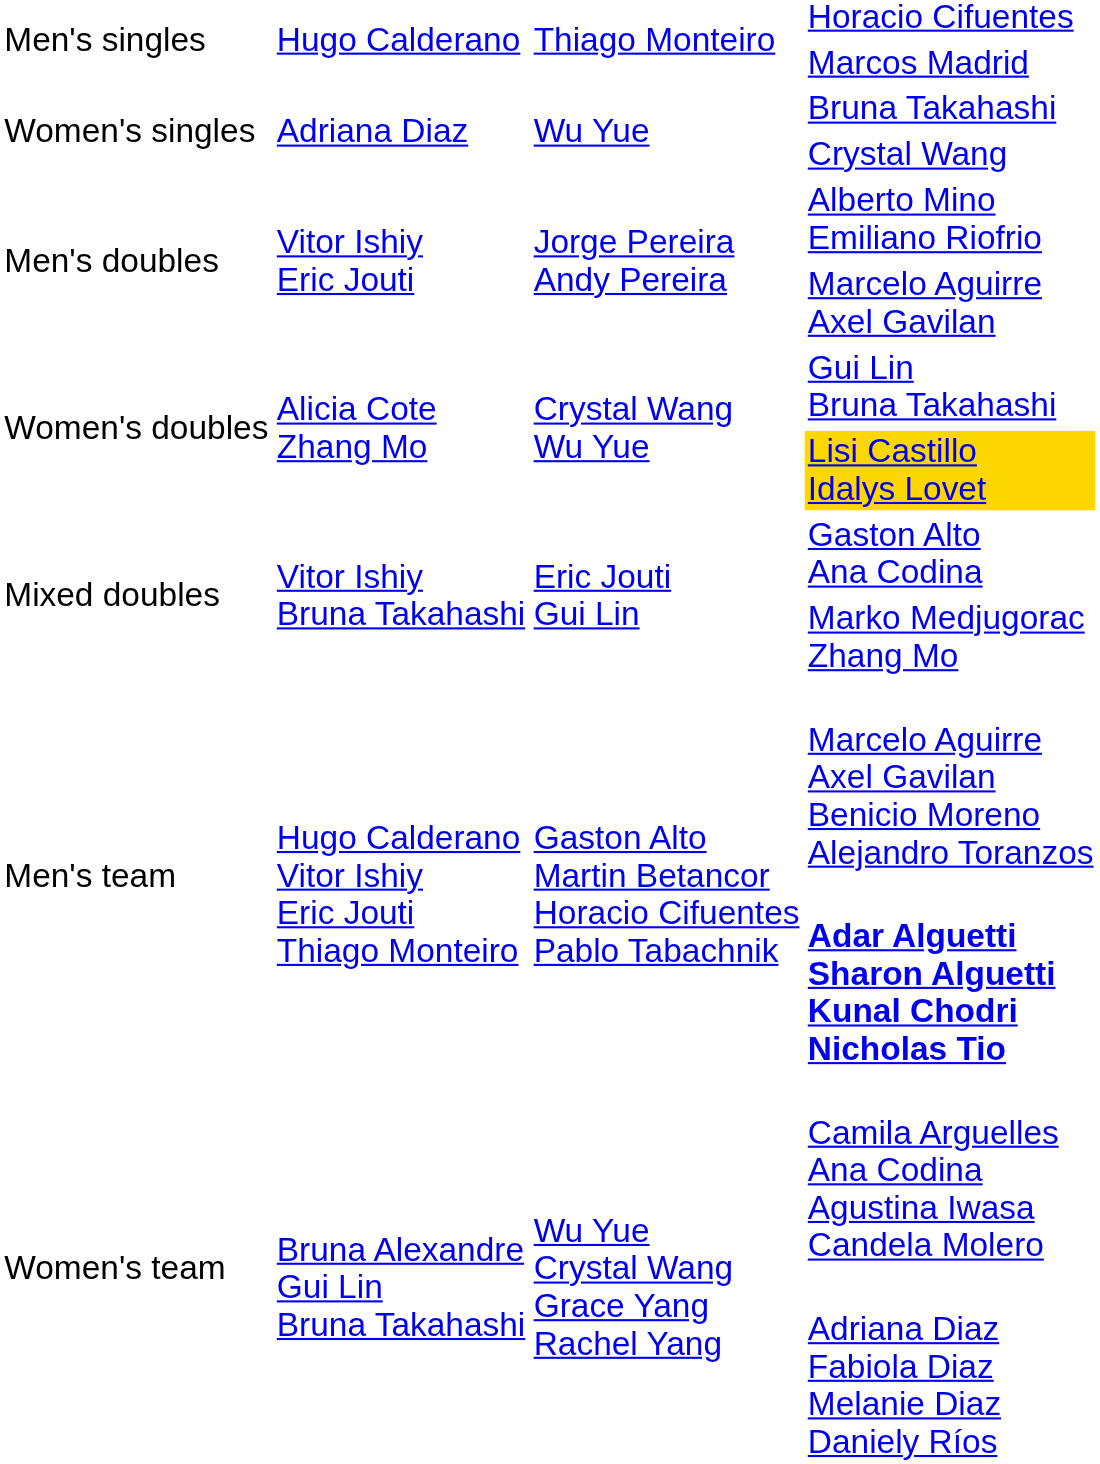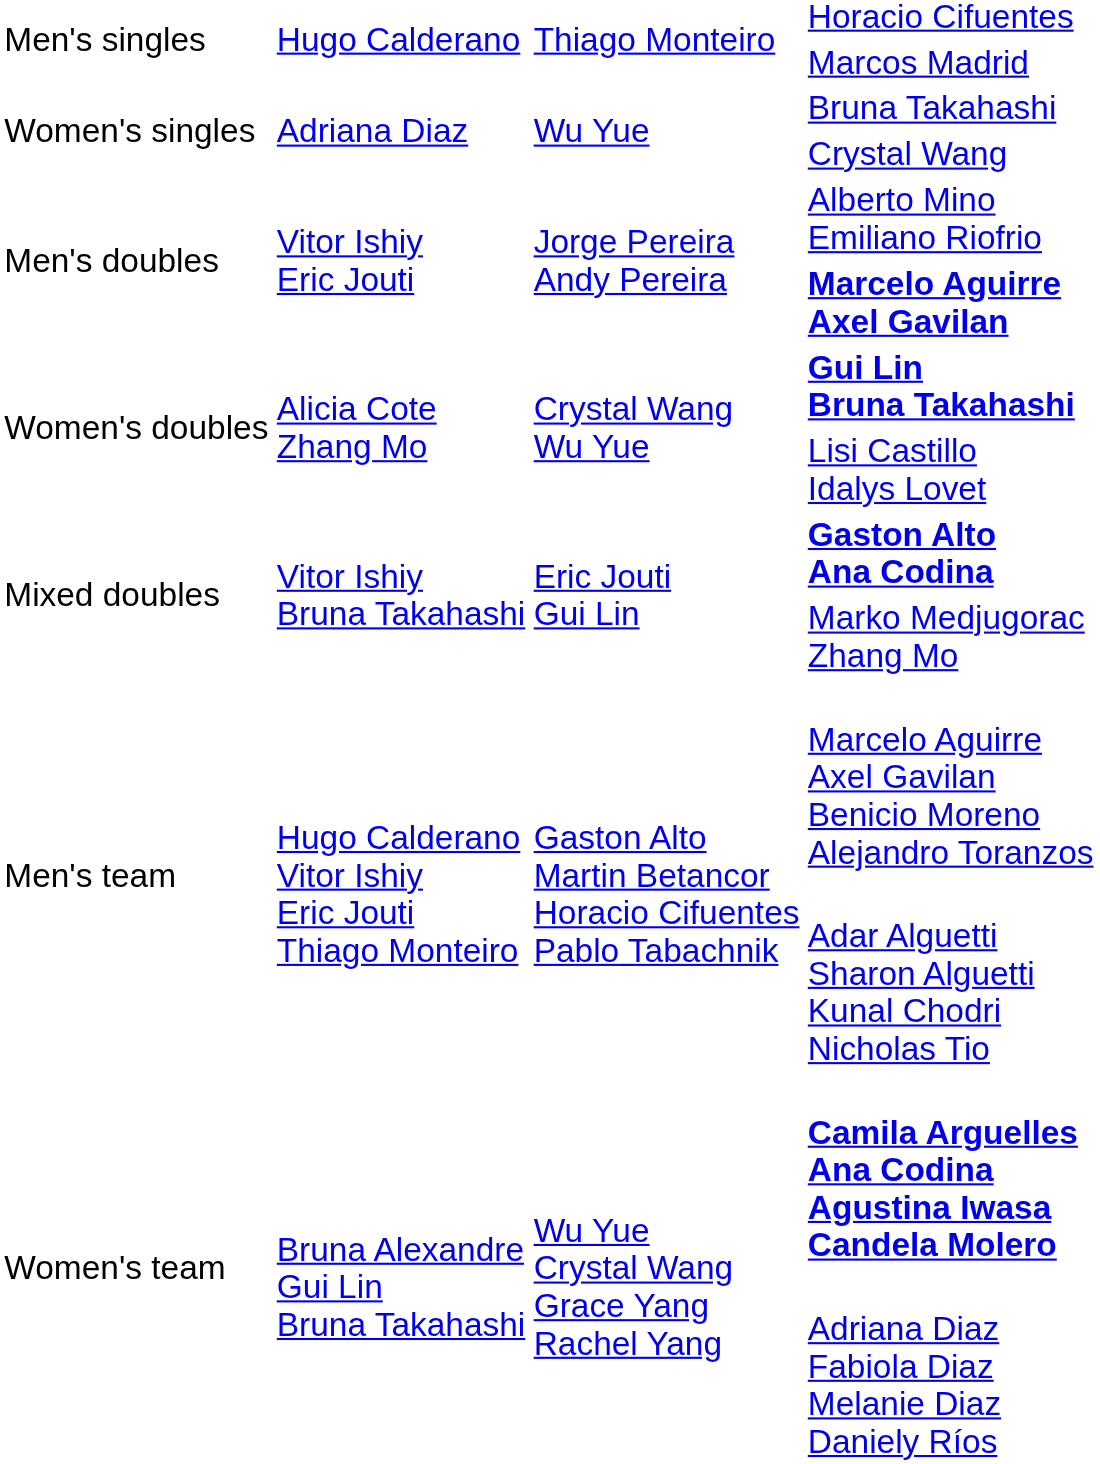(925, 302) normal -> (934, 302) bold
(932, 386) normal -> (941, 386) bold
(897, 470) gold background -> (897, 470) no background
(895, 553) normal -> (902, 553) bold
(932, 992) bold -> (921, 992) normal
(933, 1189) normal -> (943, 1189) bold
